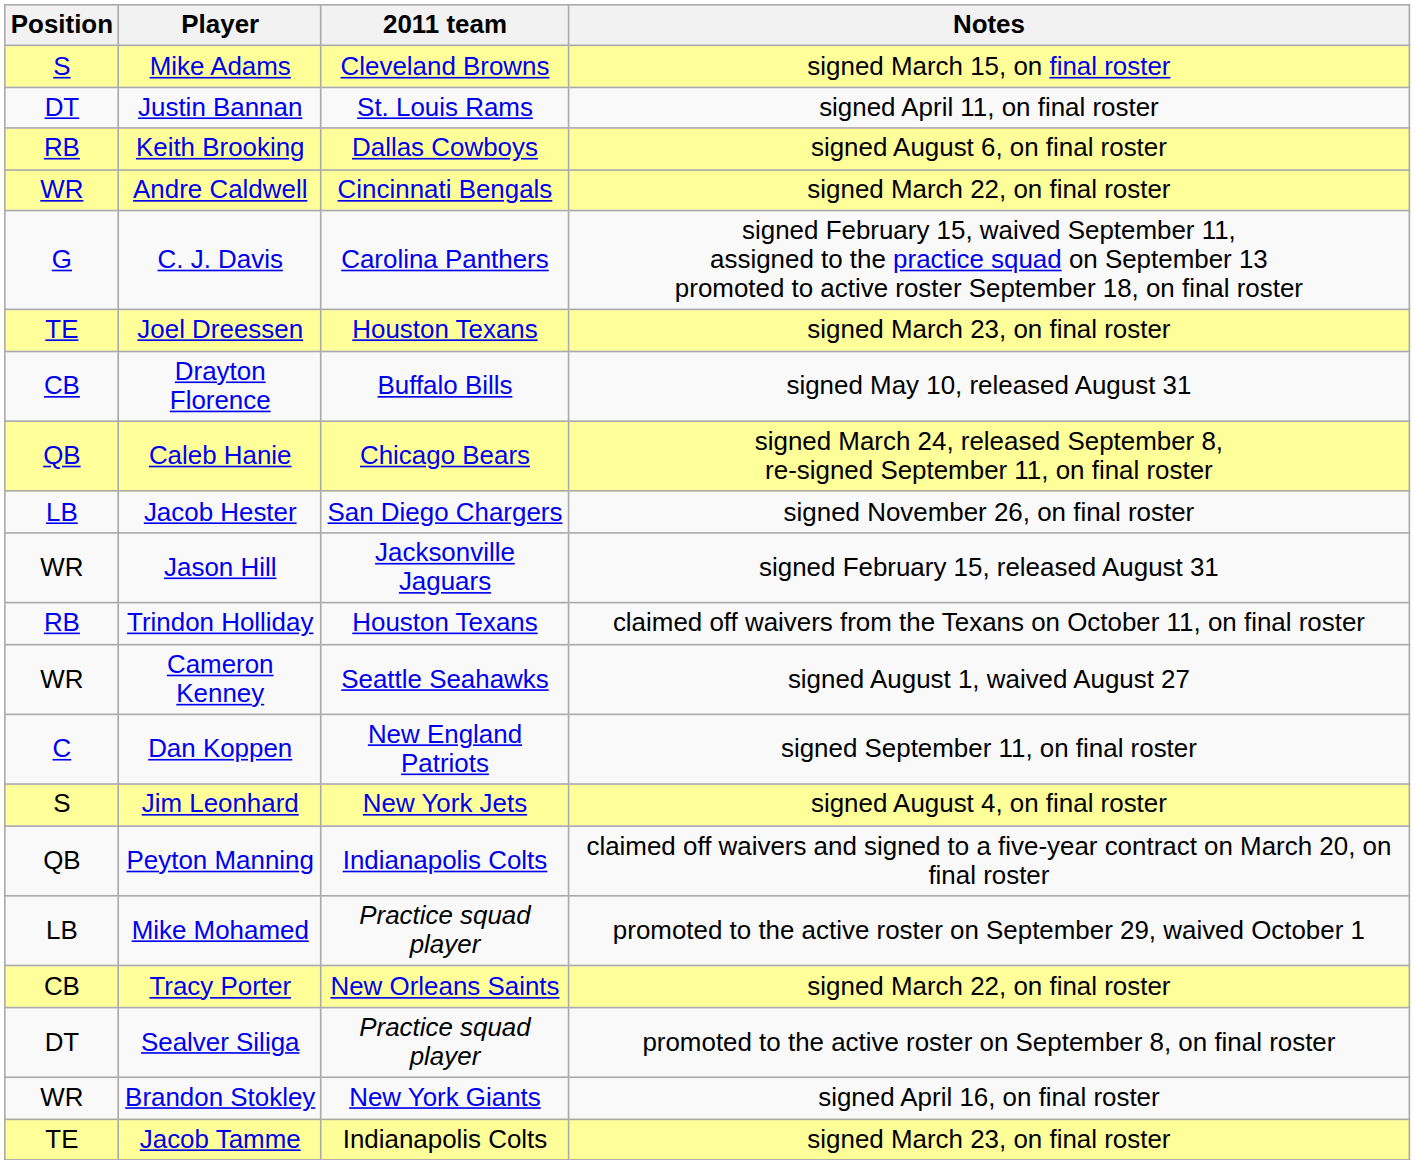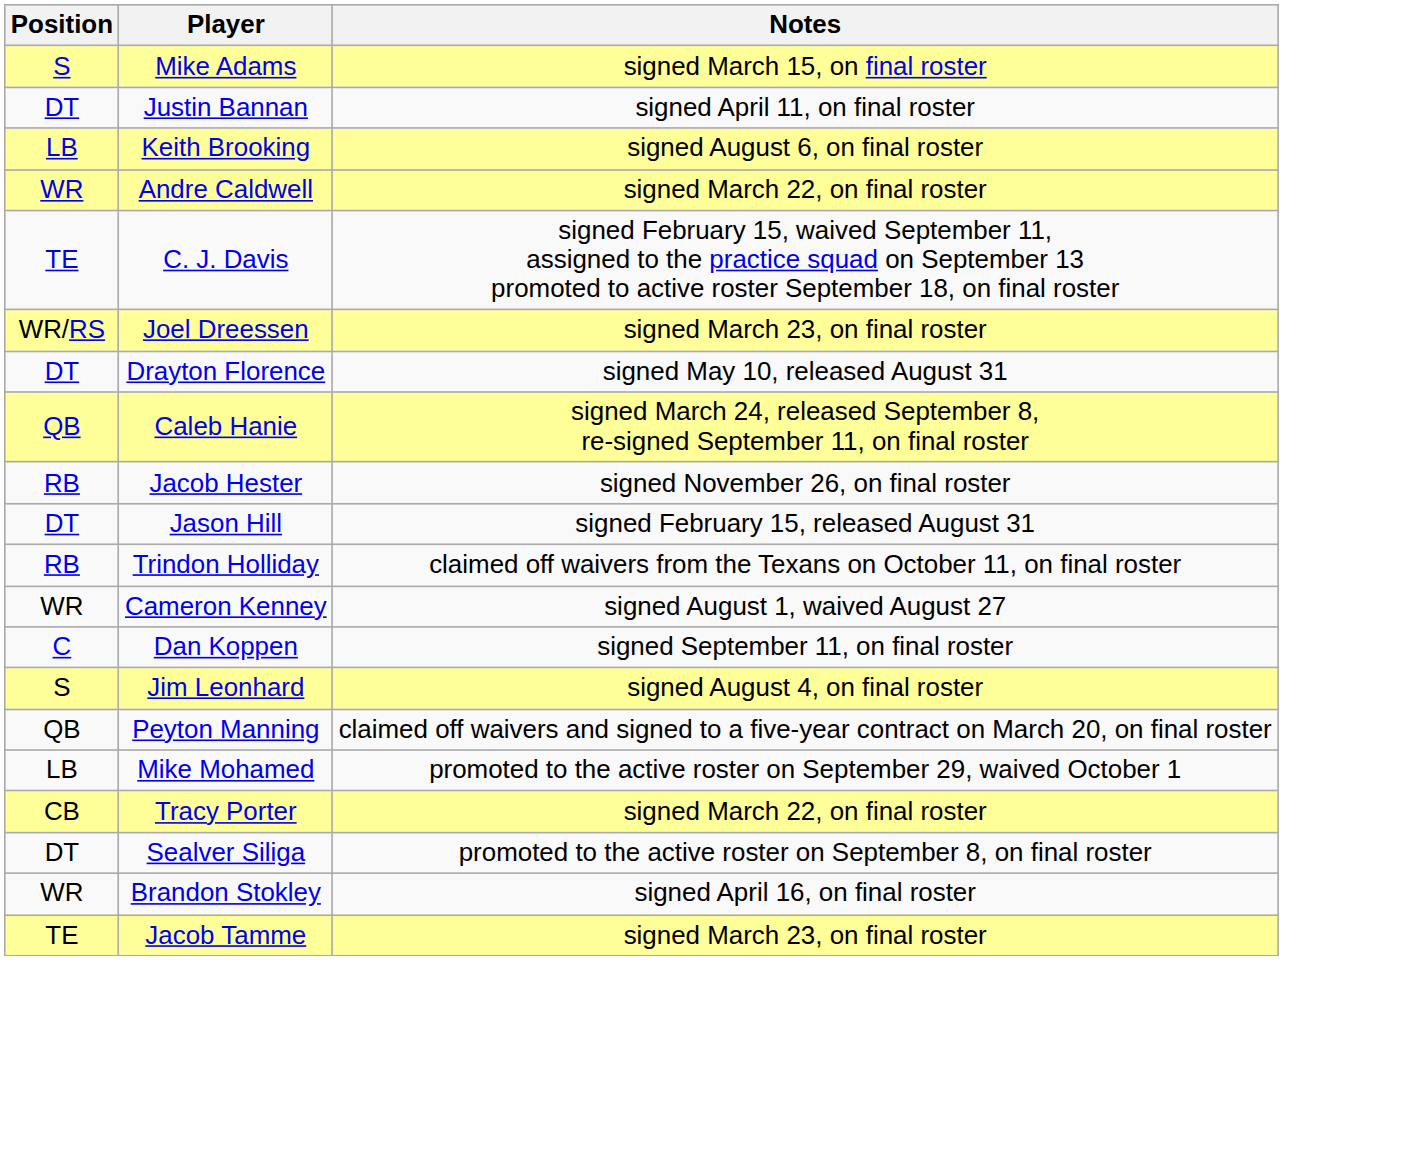- column: (445, 25)
(62, 148) RB -> (62, 148) LB
(62, 259) G -> (62, 259) TE
(62, 330) TE -> (62, 330) WR/RS
(62, 385) CB -> (62, 371) DT
(62, 511) LB -> (62, 482) RB
(62, 567) WR -> (62, 523) DT
